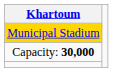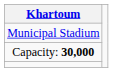(53, 33) gold background -> (53, 33) no background
